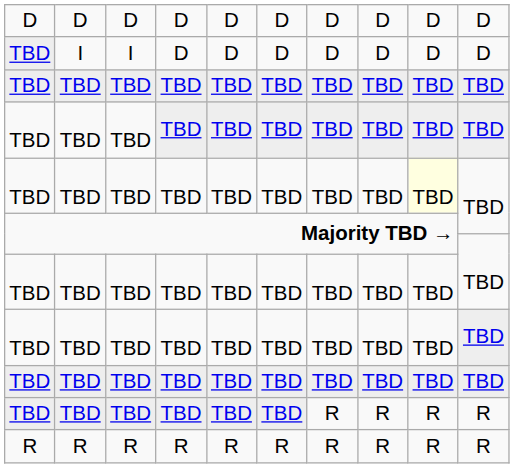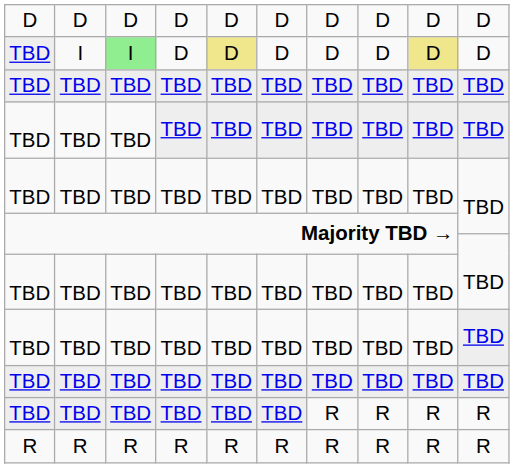(131, 53) no background -> (131, 53) lightgreen background
(231, 53) no background -> (231, 53) khaki background
(433, 53) no background -> (433, 53) khaki background
(433, 196) lightyellow background -> (433, 196) no background
